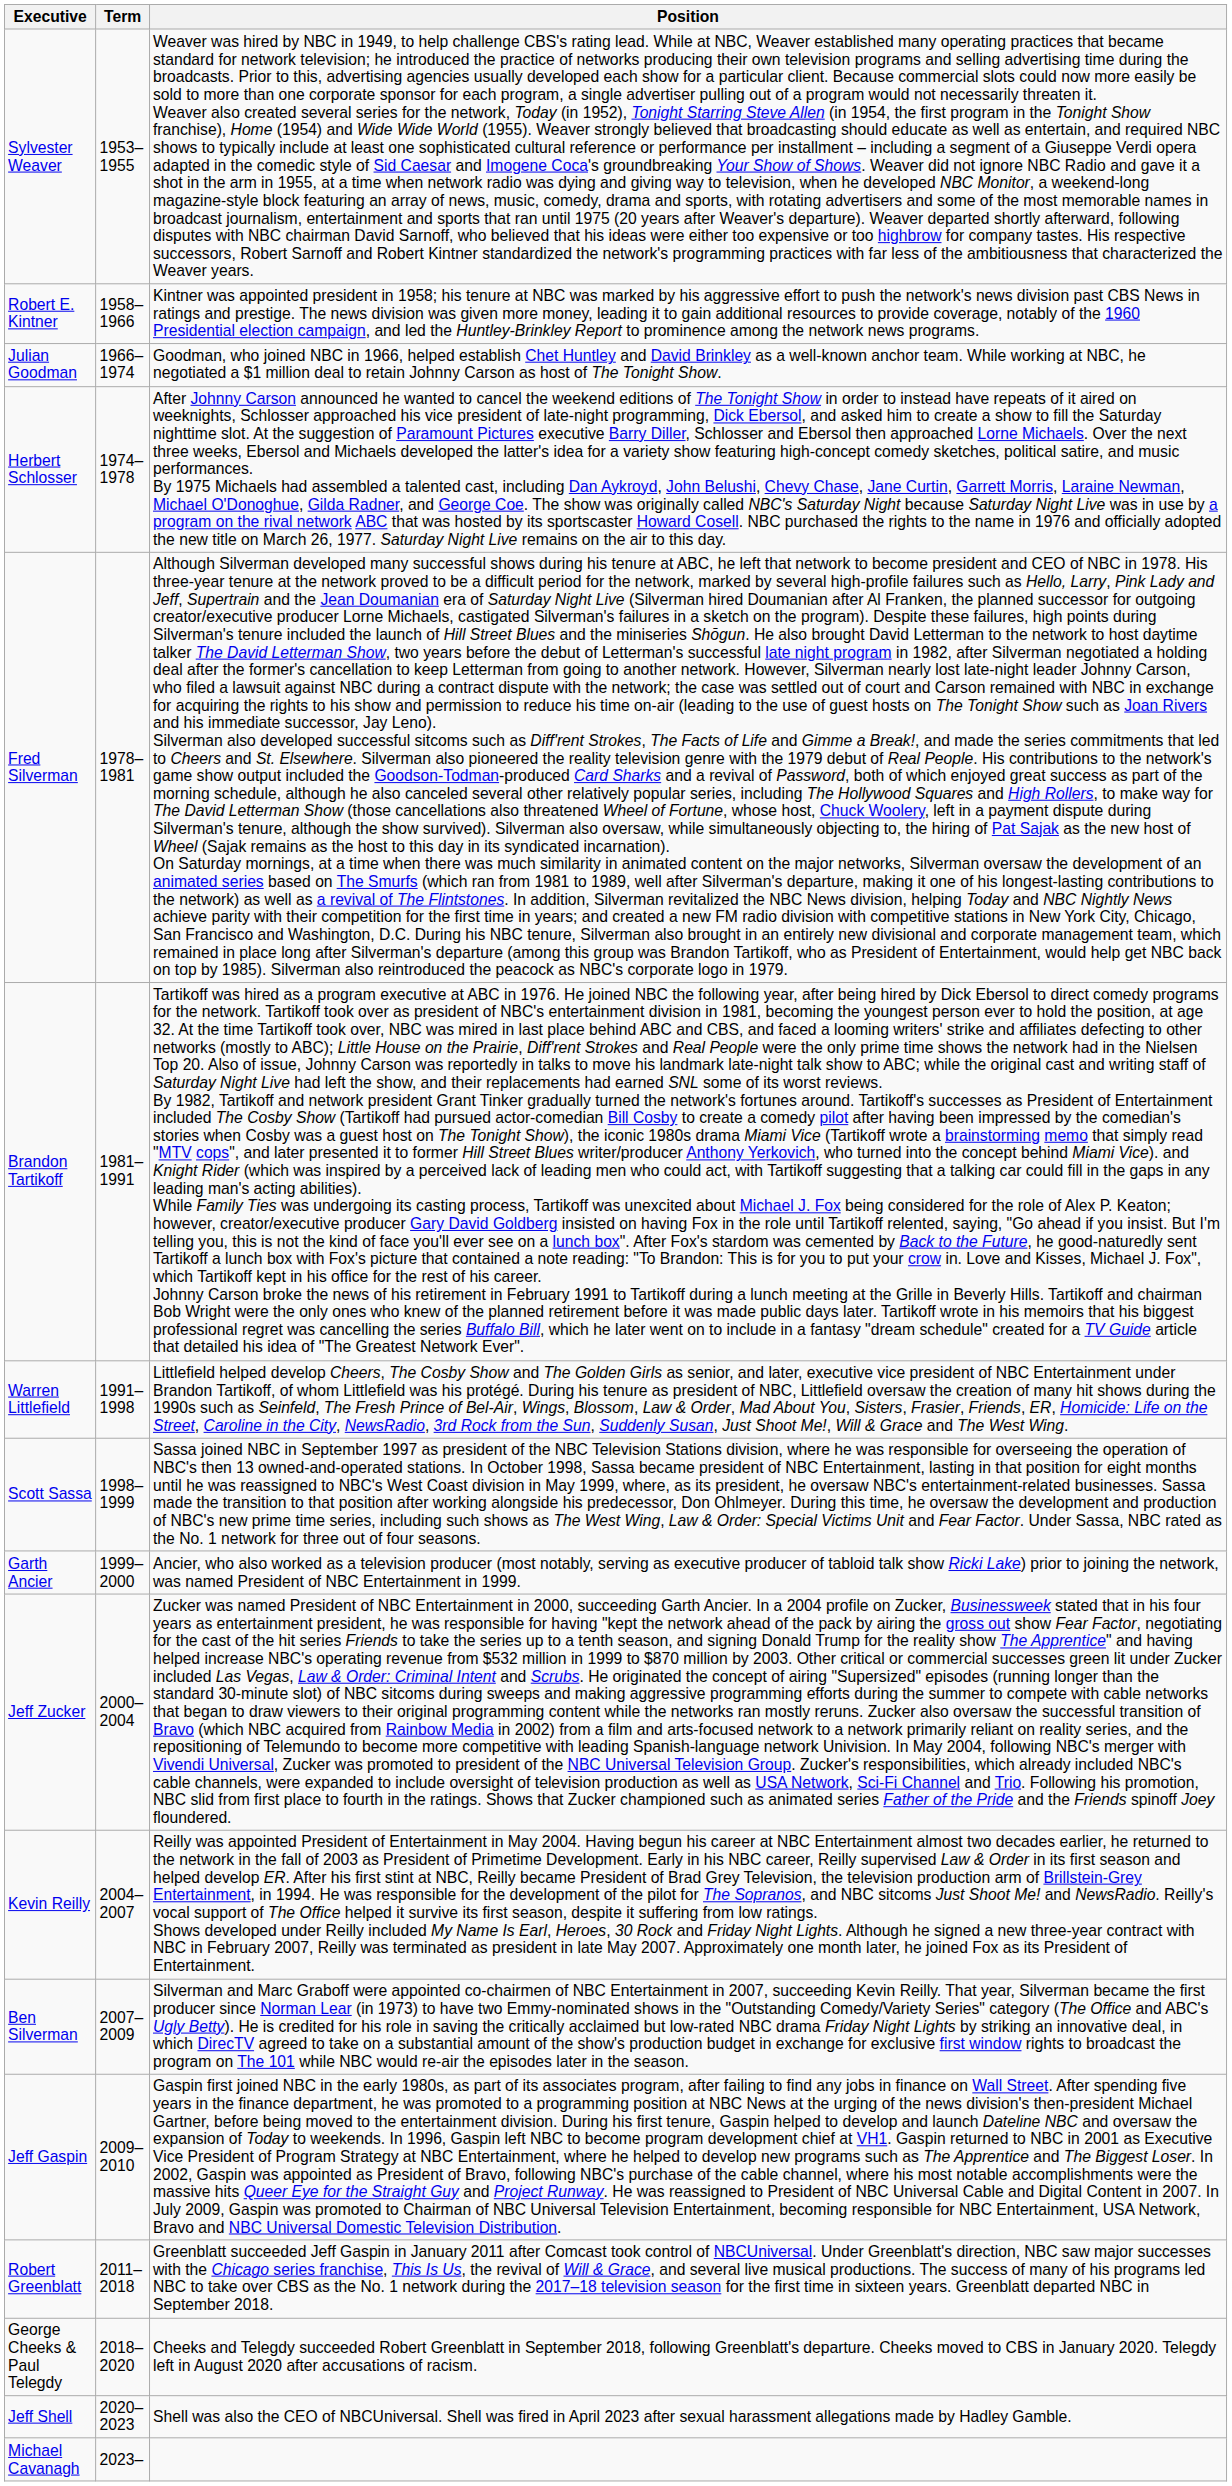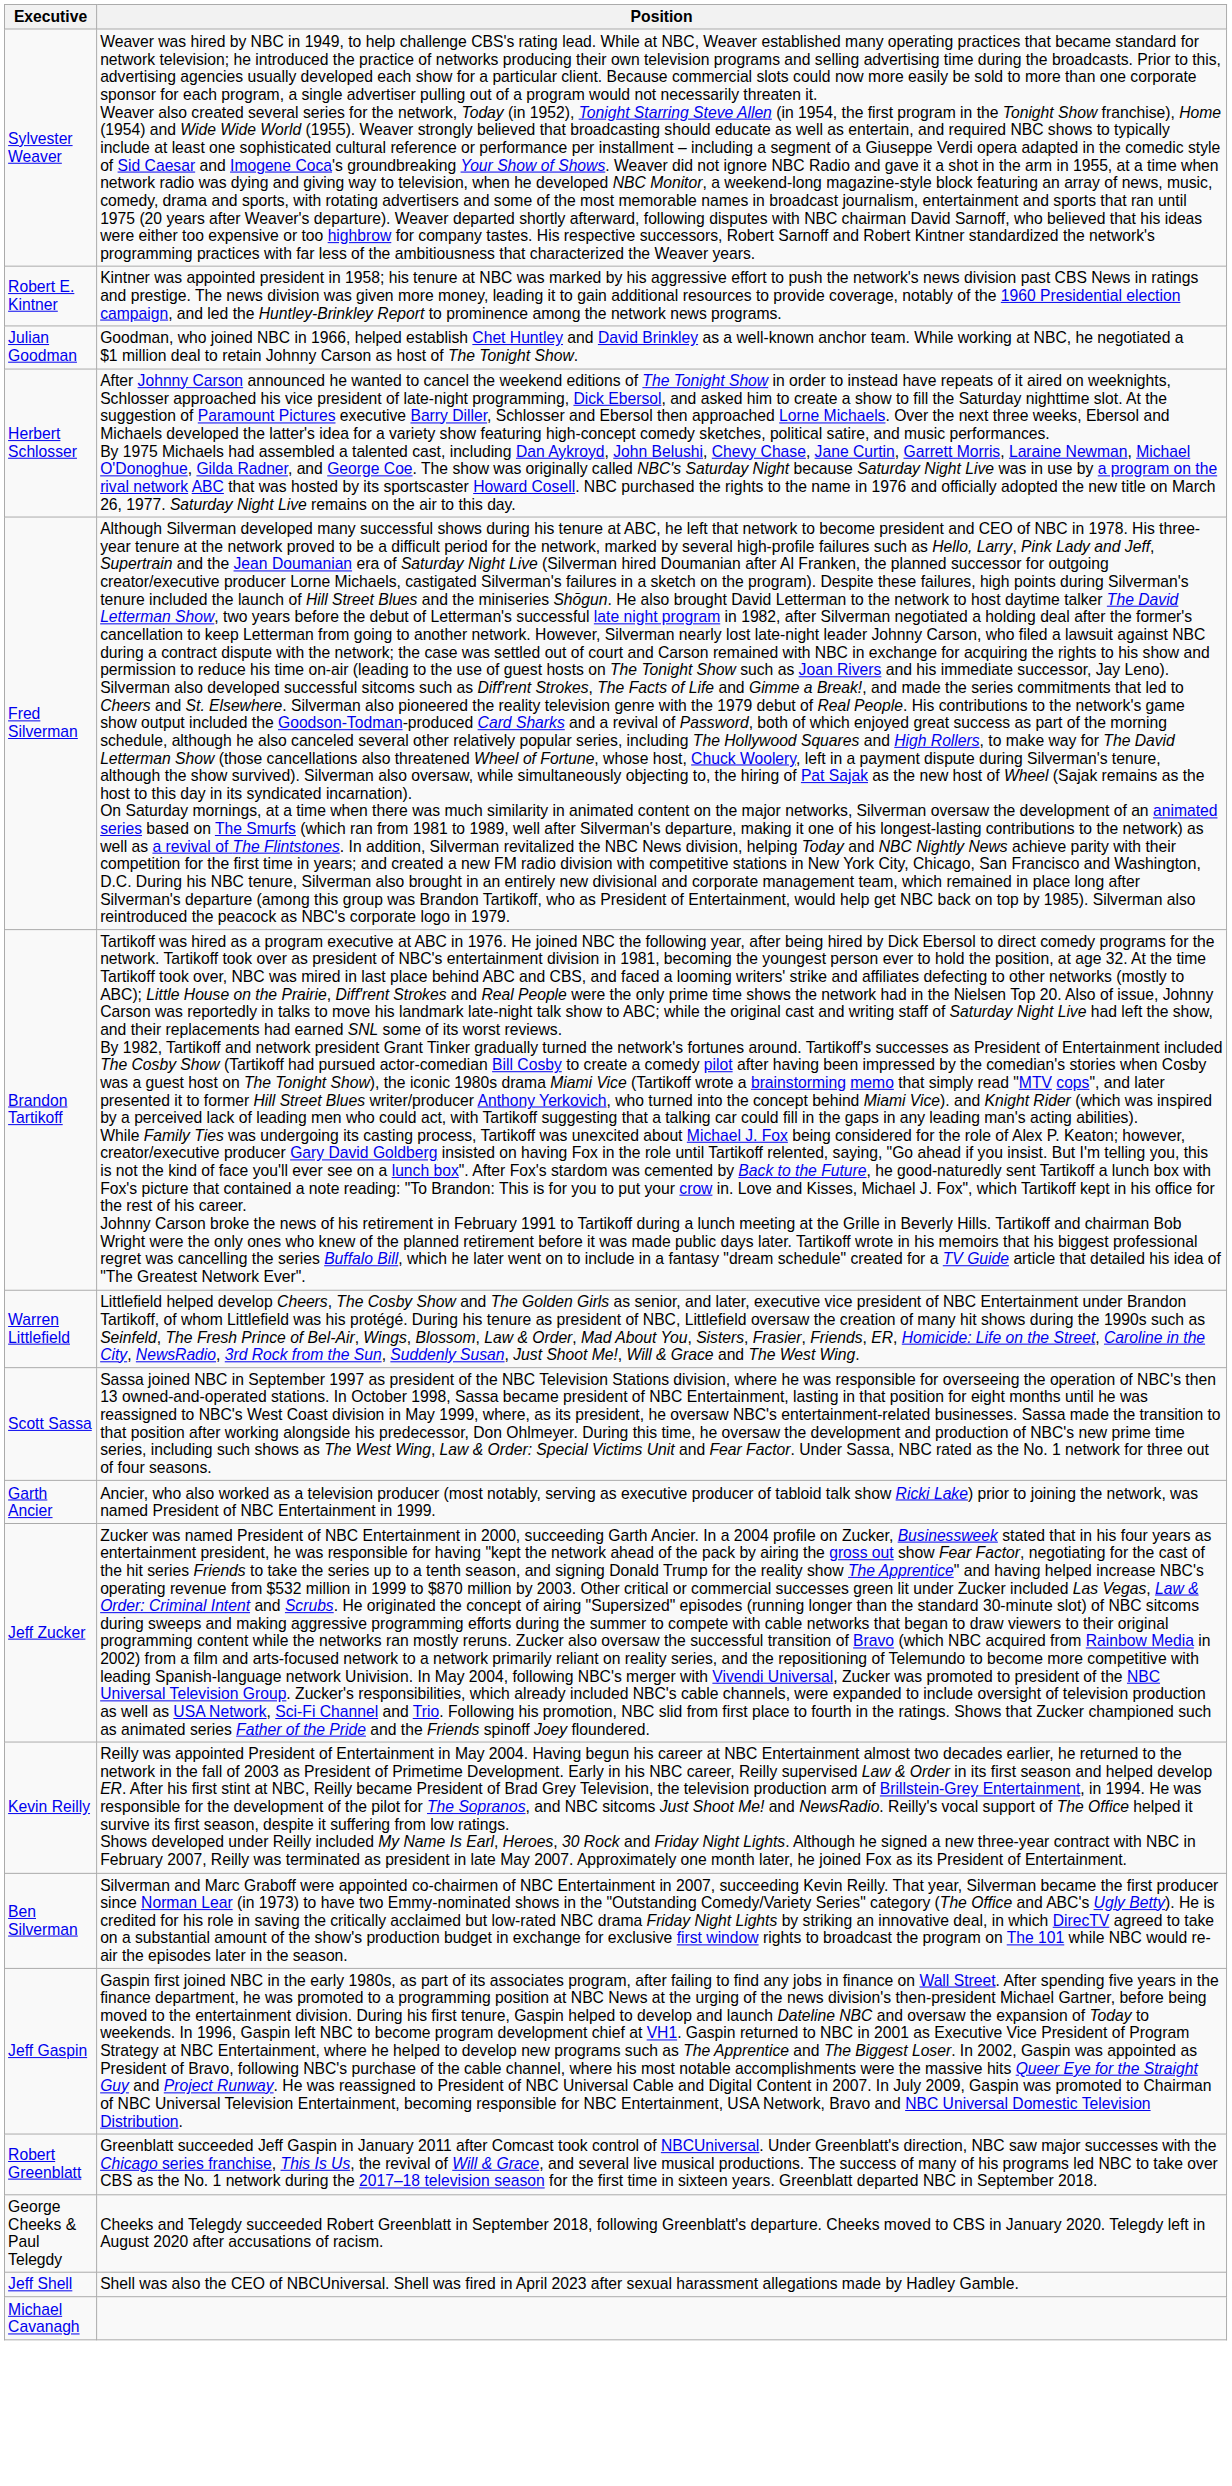- column: (123, 16)
